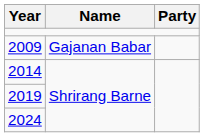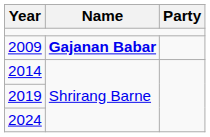(100, 47) normal -> (102, 47) bold
